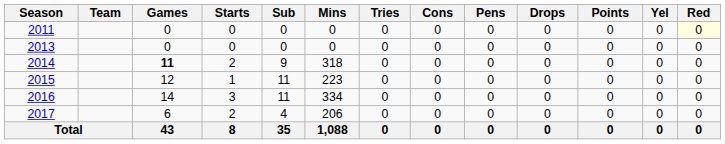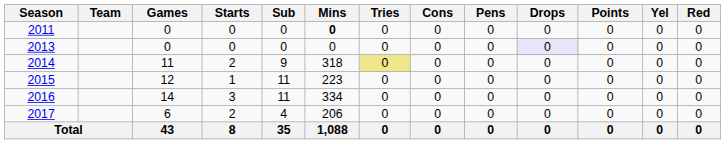(332, 30) normal -> (332, 30) bold
(699, 30) lightyellow background -> (699, 30) no background
(547, 46) no background -> (547, 46) lavender background
(167, 63) bold -> (167, 63) normal
(385, 63) no background -> (385, 63) khaki background
